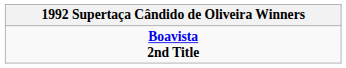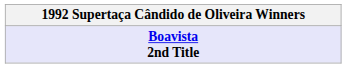(173, 44) no background -> (173, 44) lavender background
